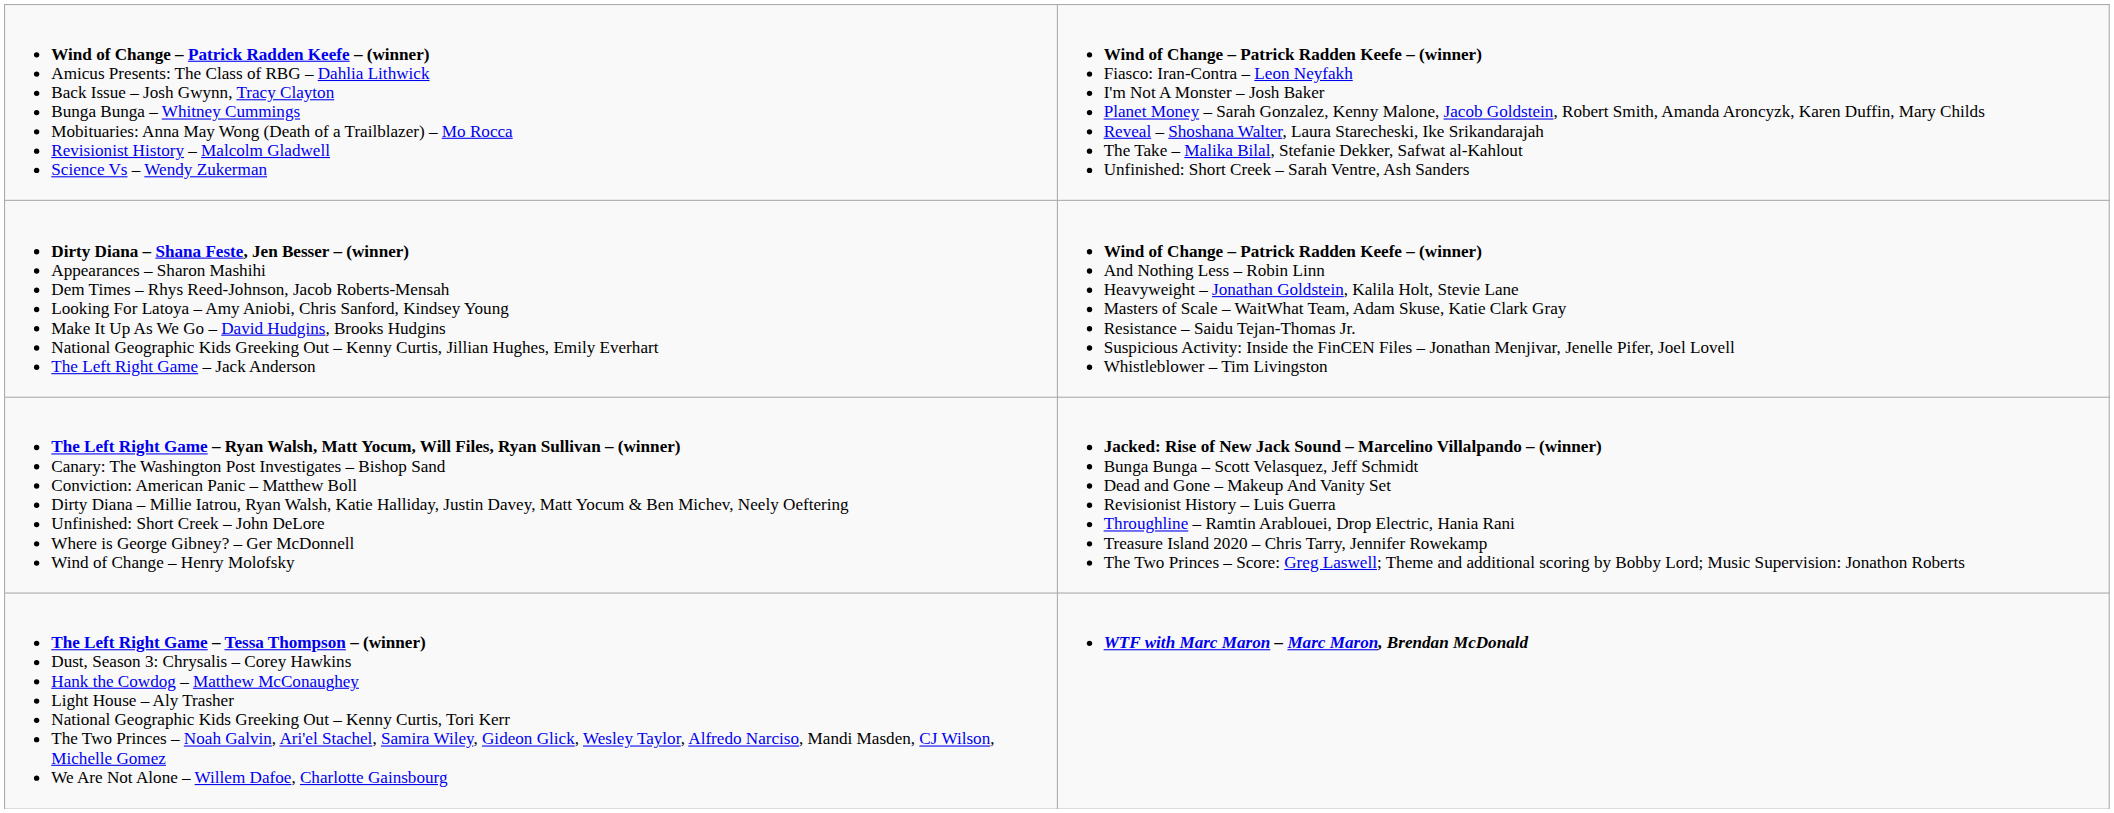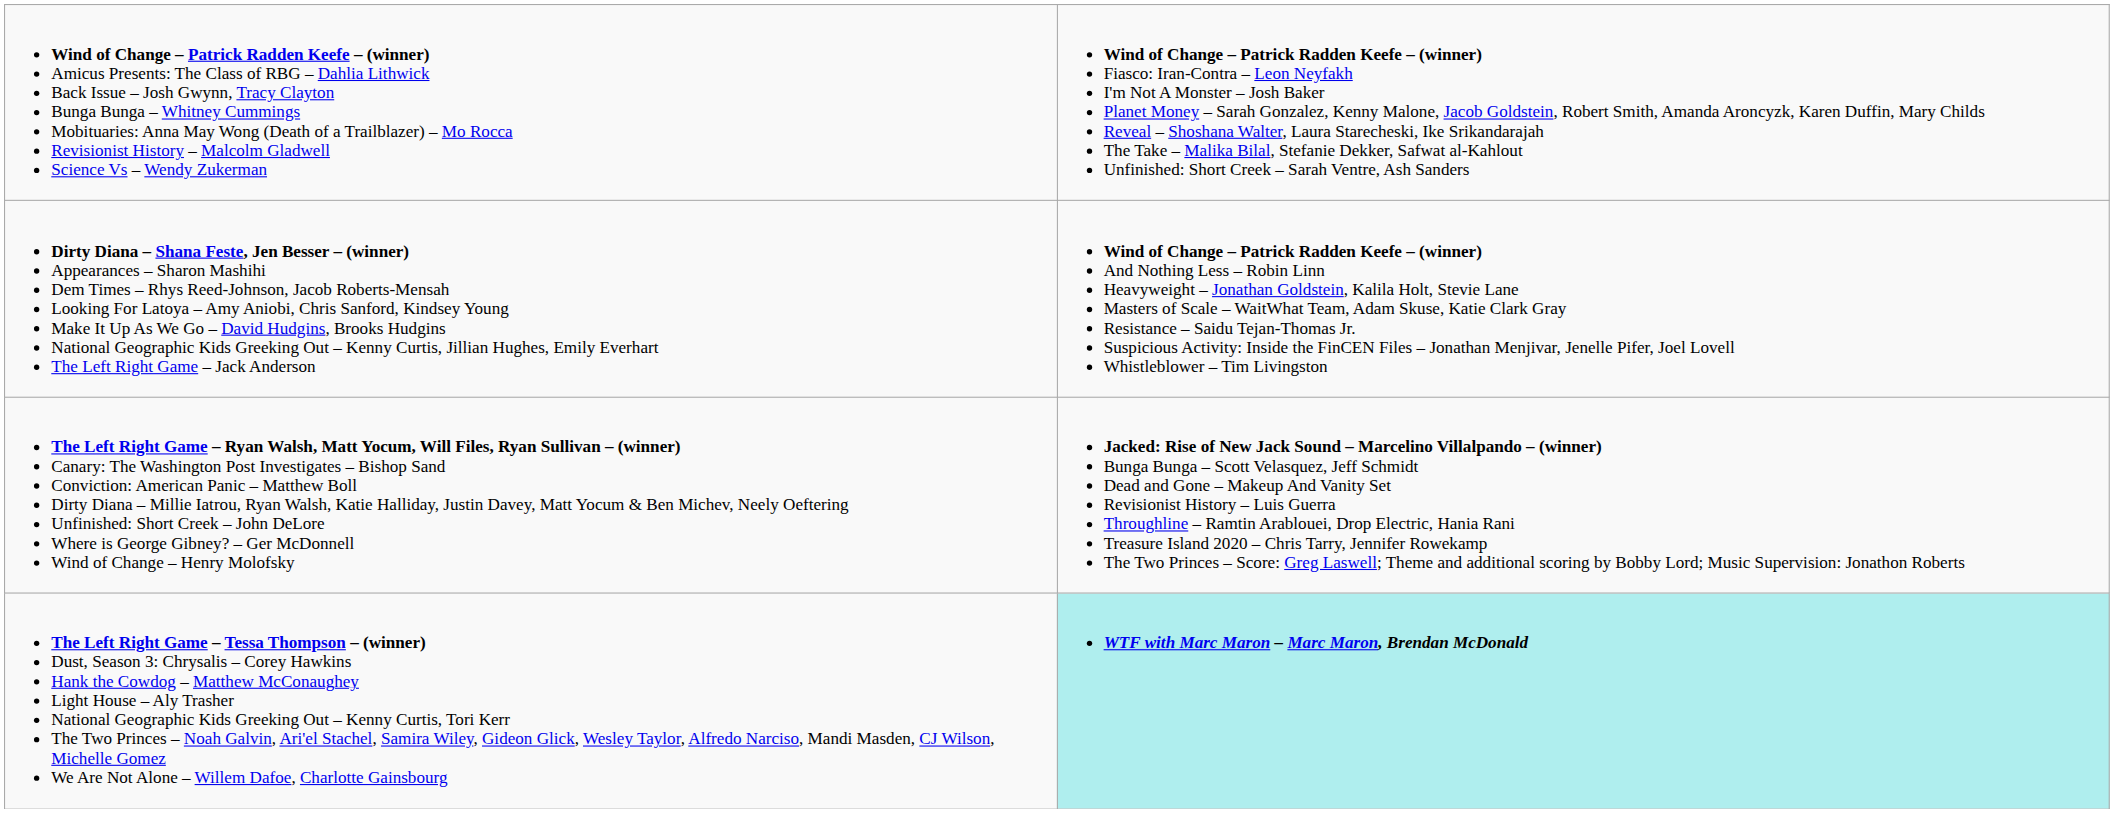(1583, 643) no background -> (1583, 643) paleturquoise background
